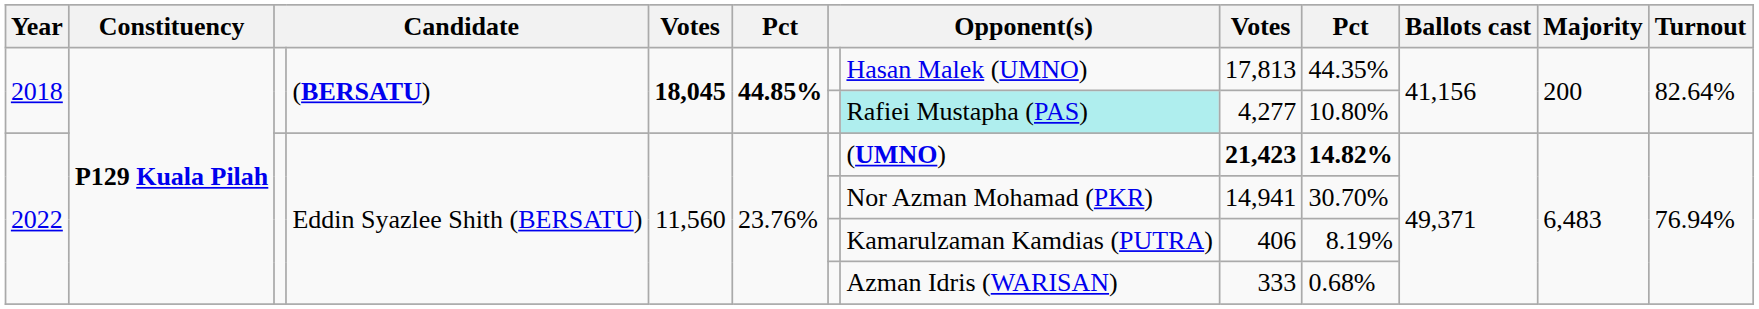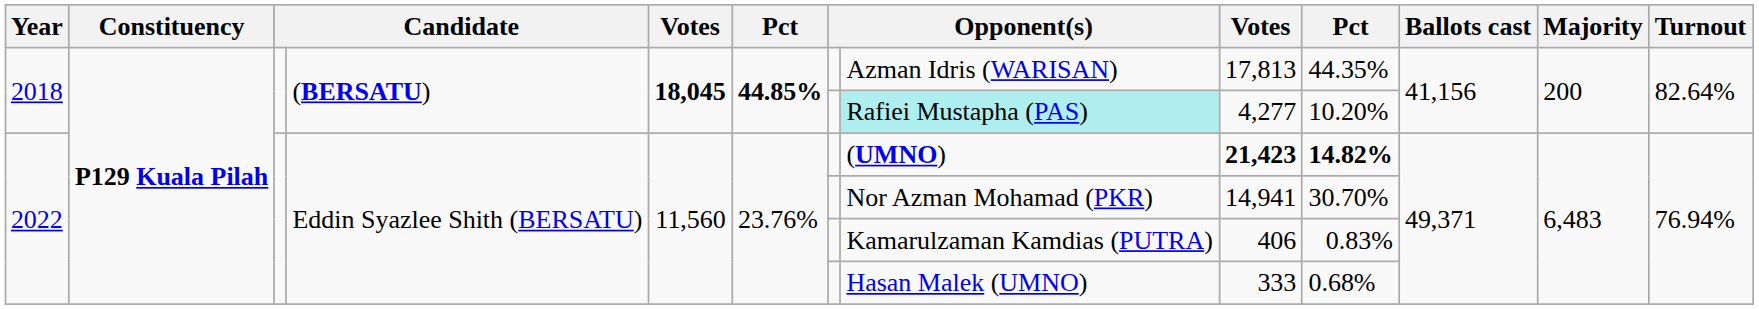(967, 68) Hasan Malek (UMNO) -> (982, 68) Azman Idris (WARISAN)
(1348, 111) 10.80% -> (1348, 111) 10.20%
(1359, 240) 8.19% -> (1359, 240) 0.83%
(982, 283) Azman Idris (WARISAN) -> (967, 283) Hasan Malek (UMNO)
